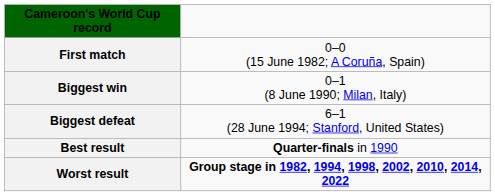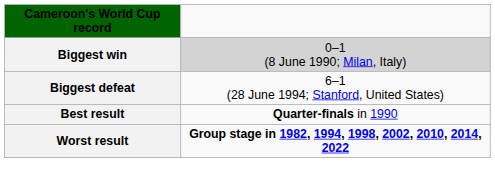- row: (92, 54)
(335, 87) no background -> (335, 54) lightgrey background
